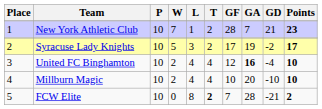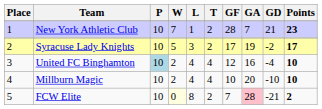(158, 63) no background -> (158, 63) lightblue background
(250, 63) bold -> (250, 63) normal
(173, 96) no background -> (173, 96) lightyellow background
(210, 96) bold -> (210, 96) normal
(250, 96) no background -> (250, 96) pink background
